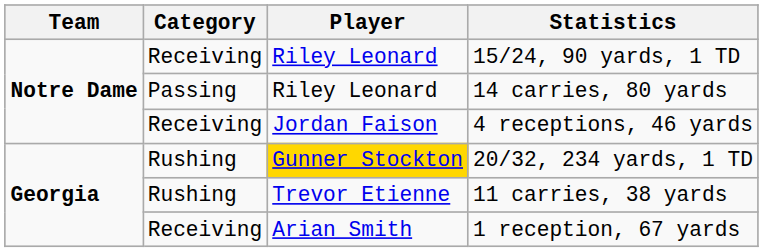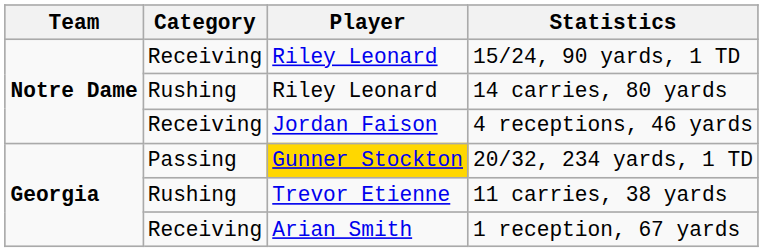(192, 91) Passing -> (192, 91) Rushing
(192, 160) Rushing -> (192, 160) Passing
